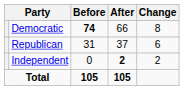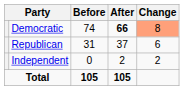(89, 28) bold -> (89, 28) normal
(122, 28) normal -> (122, 28) bold
(158, 28) no background -> (158, 28) lightsalmon background
(122, 61) bold -> (122, 61) normal
